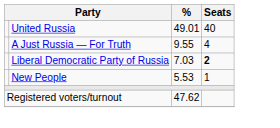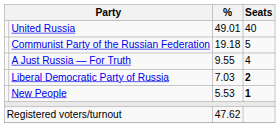+ row: (111, 45)
(207, 77) normal -> (248, 93) bold
